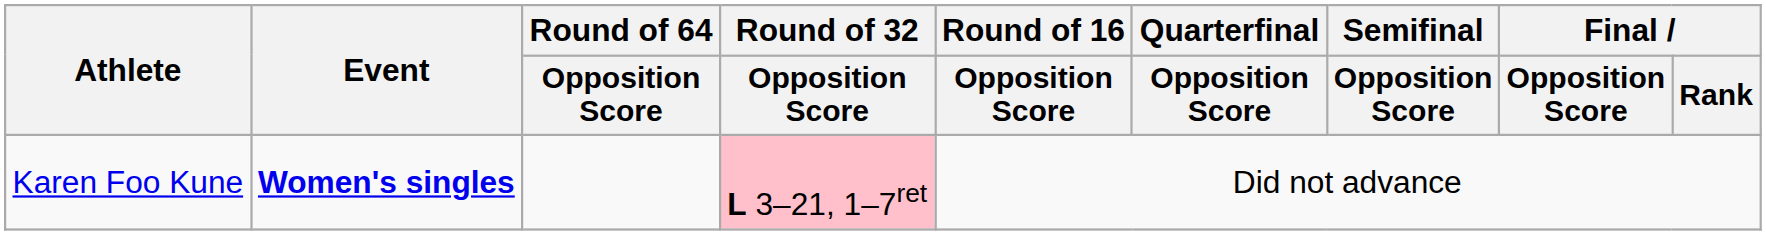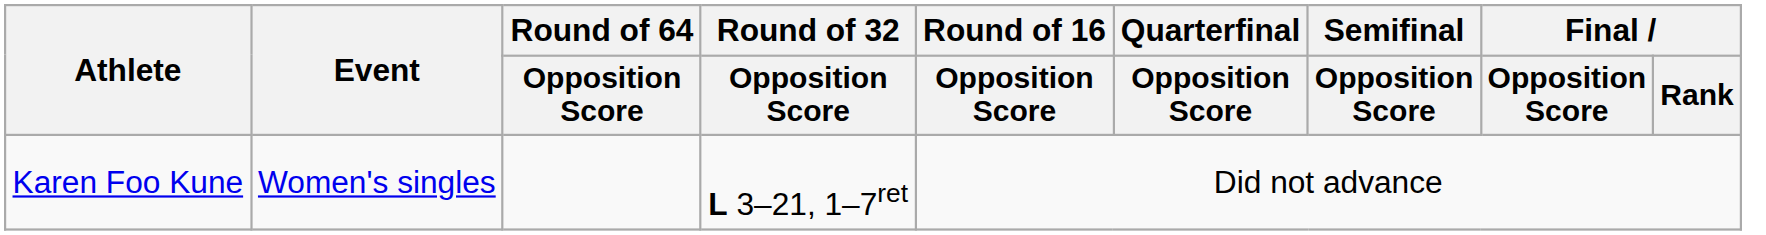(386, 183) bold -> (377, 183) normal
(827, 200) pink background -> (808, 200) no background
